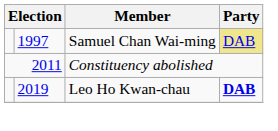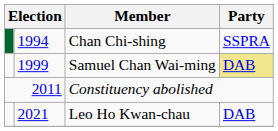+ row: (117, 41)
(33, 41) 1997 -> (33, 65) 1999
(33, 89) 2019 -> (33, 114) 2021
(239, 89) bold -> (239, 114) normal
